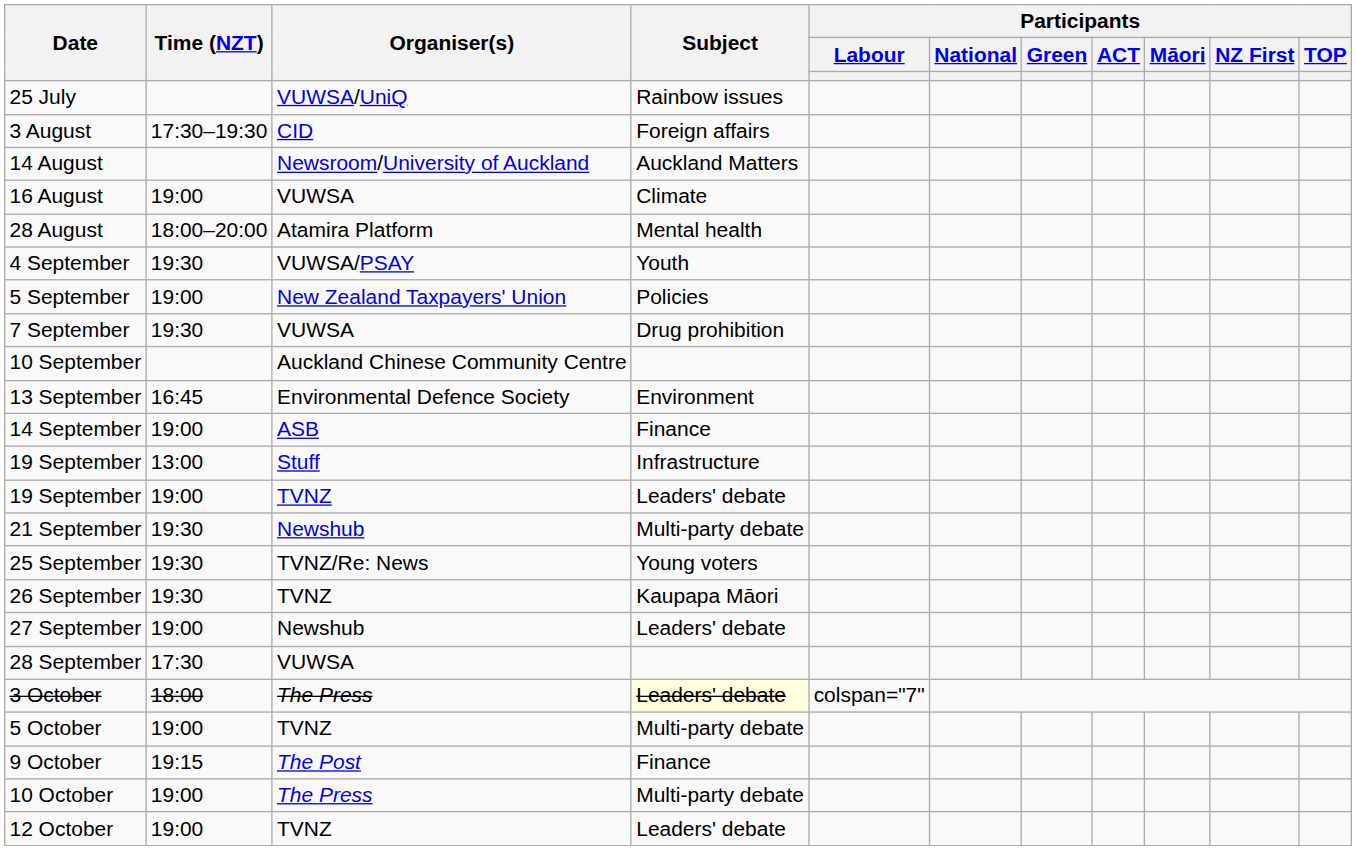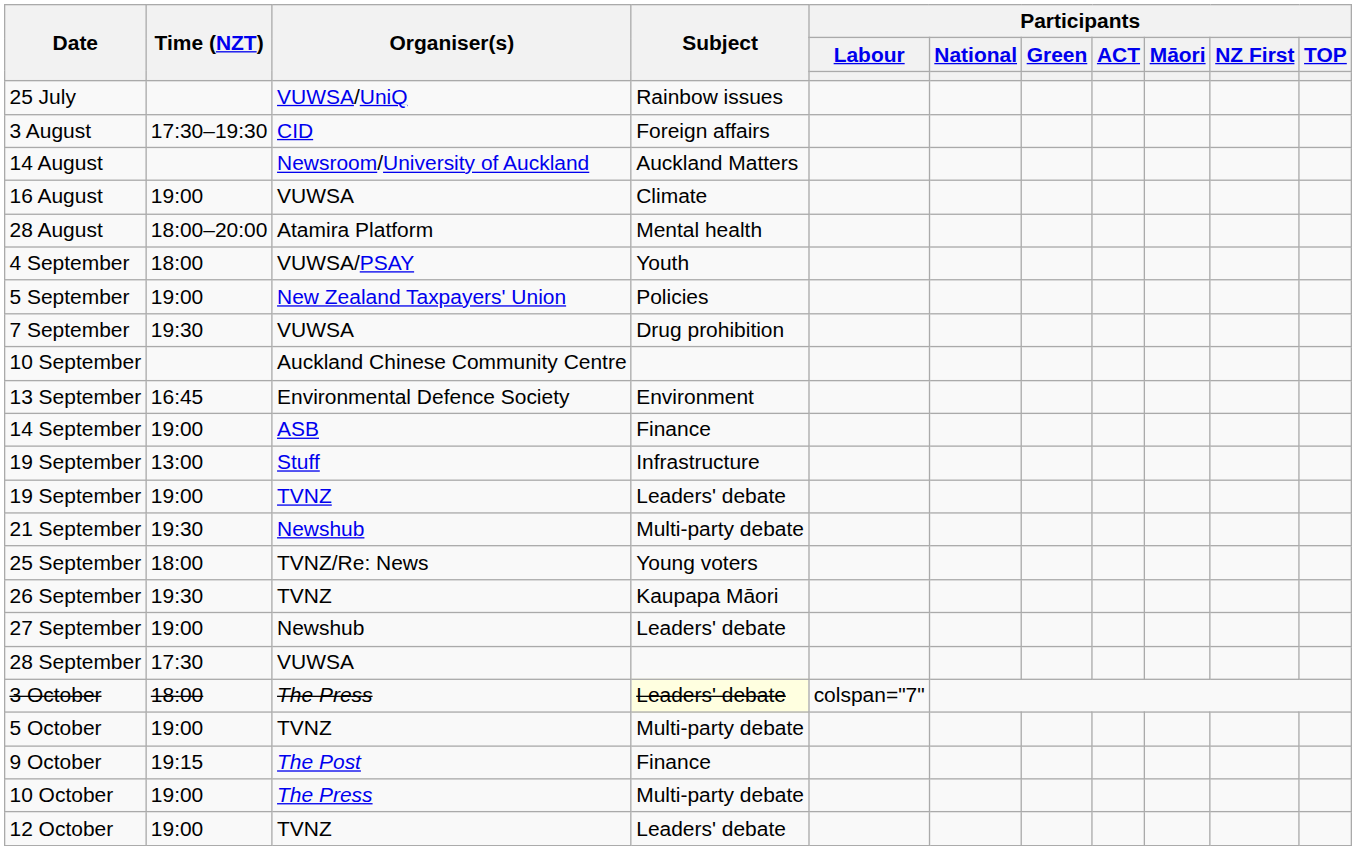(177, 263) 19:30 -> (177, 263) 18:00
(177, 562) 19:30 -> (177, 562) 18:00
